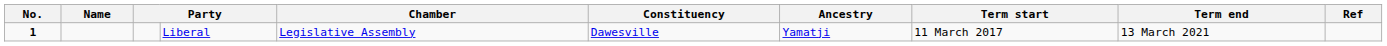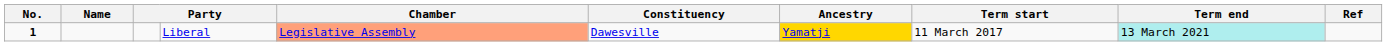(347, 32) no background -> (347, 32) lightsalmon background
(806, 32) no background -> (806, 32) gold background
(1165, 32) no background -> (1165, 32) paleturquoise background
